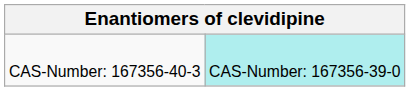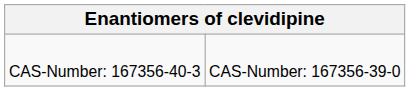(305, 71) paleturquoise background -> (305, 71) no background
